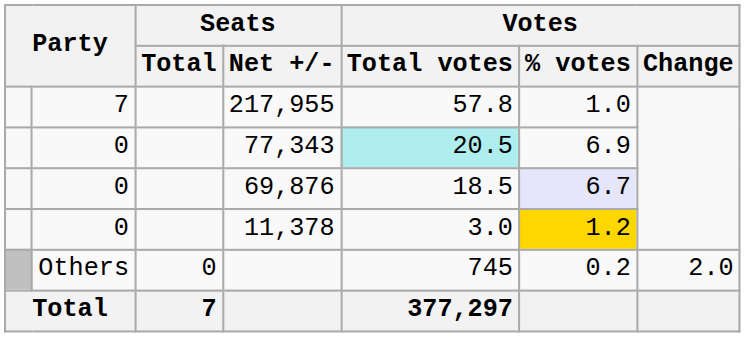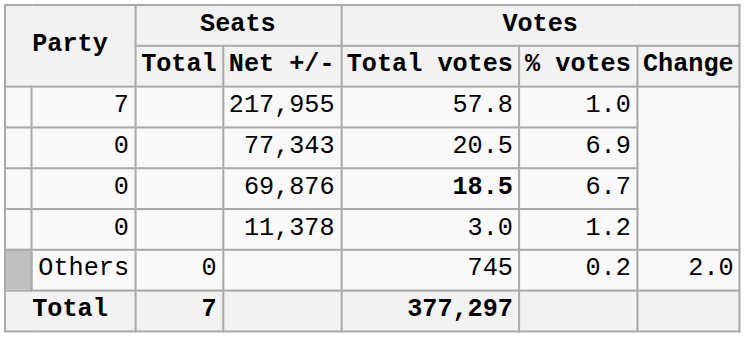(483, 148) paleturquoise background -> (483, 148) no background
(483, 188) normal -> (483, 188) bold
(608, 188) lavender background -> (608, 188) no background
(608, 229) gold background -> (608, 229) no background
